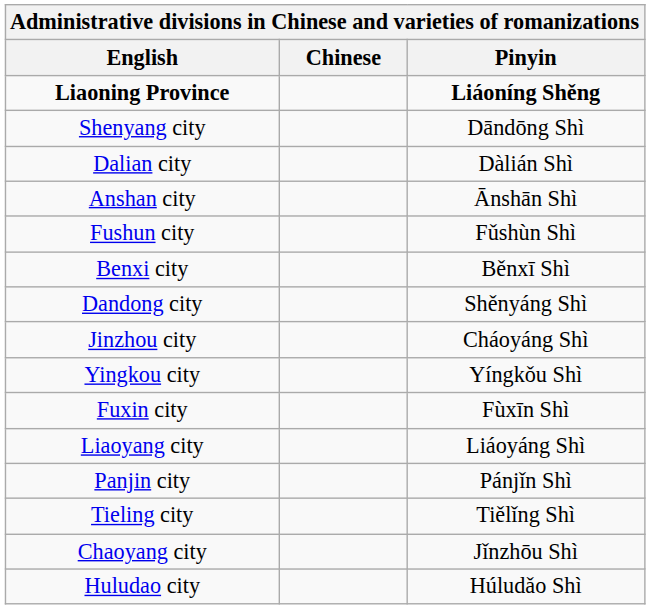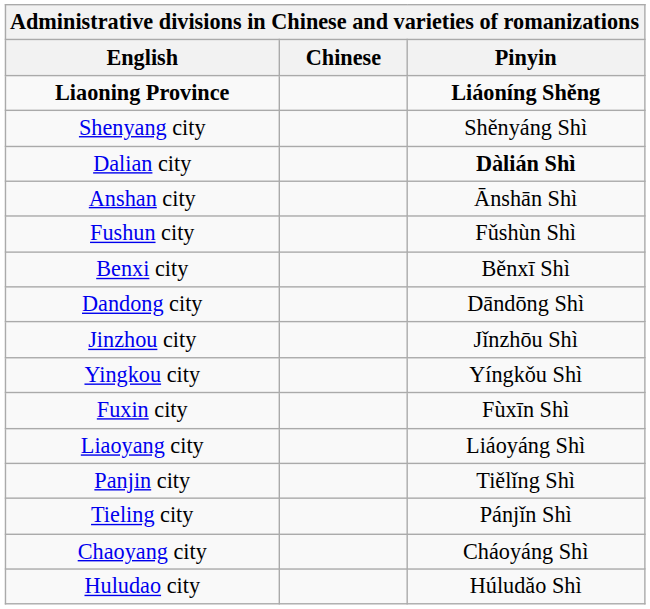(526, 127) Dāndōng Shì -> (526, 127) Shěnyáng Shì
(526, 163) normal -> (526, 163) bold
(526, 304) Shěnyáng Shì -> (526, 304) Dāndōng Shì
(526, 339) Cháoyáng Shì -> (526, 339) Jǐnzhōu Shì
(526, 480) Pánjǐn Shì -> (526, 480) Tiělǐng Shì
(526, 515) Tiělǐng Shì -> (526, 515) Pánjǐn Shì
(526, 551) Jǐnzhōu Shì -> (526, 551) Cháoyáng Shì
